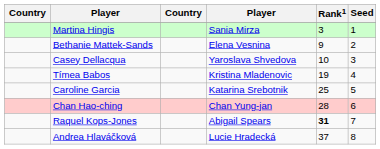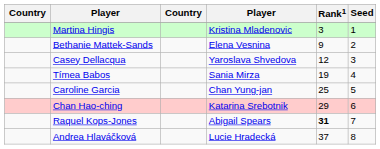(234, 29) Sania Mirza -> (250, 29) Kristina Mladenovic
(324, 60) 10 -> (324, 60) 12
(250, 75) Kristina Mladenovic -> (234, 75) Sania Mirza
(248, 90) Katarina Srebotnik -> (240, 90) Chan Yung-jan
(240, 106) Chan Yung-jan -> (248, 106) Katarina Srebotnik
(324, 106) 28 -> (324, 106) 29
